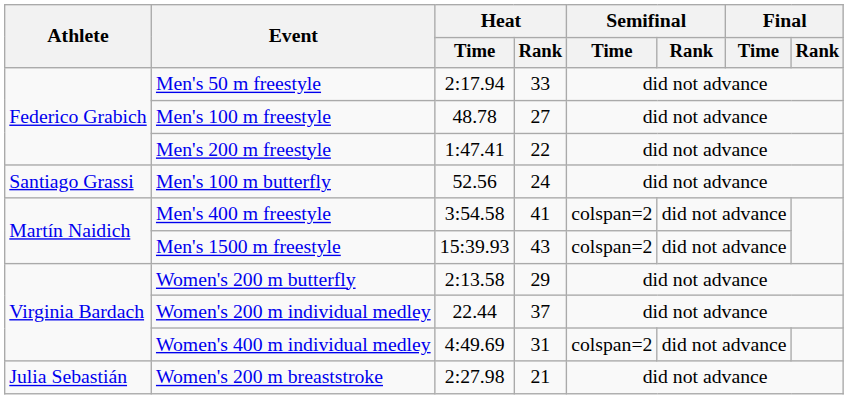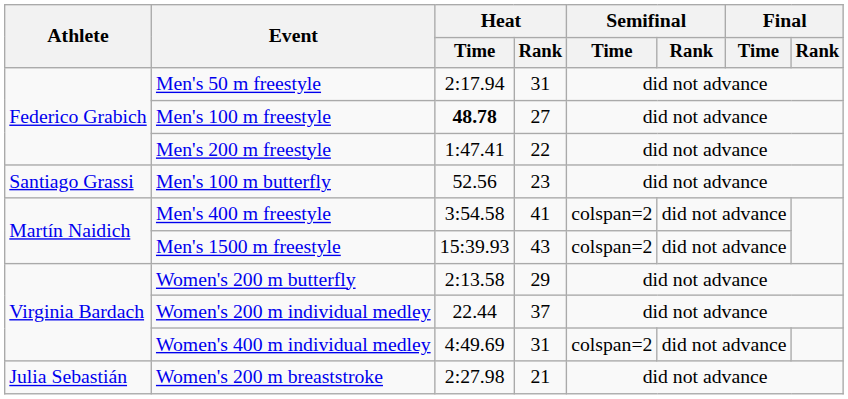(540, 84) 33 -> (540, 84) 31
(475, 117) normal -> (475, 117) bold
(540, 182) 24 -> (540, 182) 23
